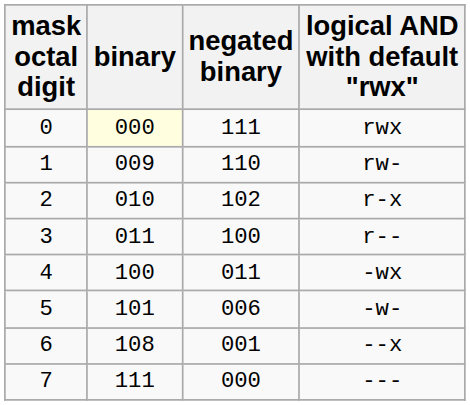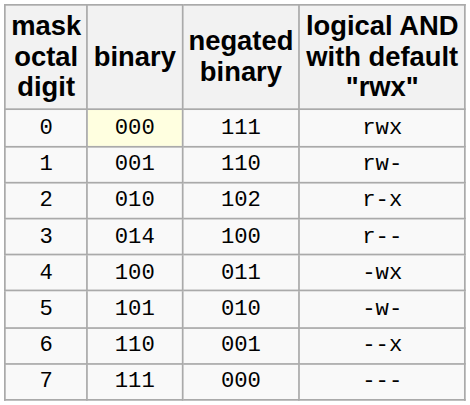(135, 164) 009 -> (135, 164) 001
(135, 237) 011 -> (135, 237) 014
(241, 309) 006 -> (241, 309) 010
(135, 345) 108 -> (135, 345) 110
